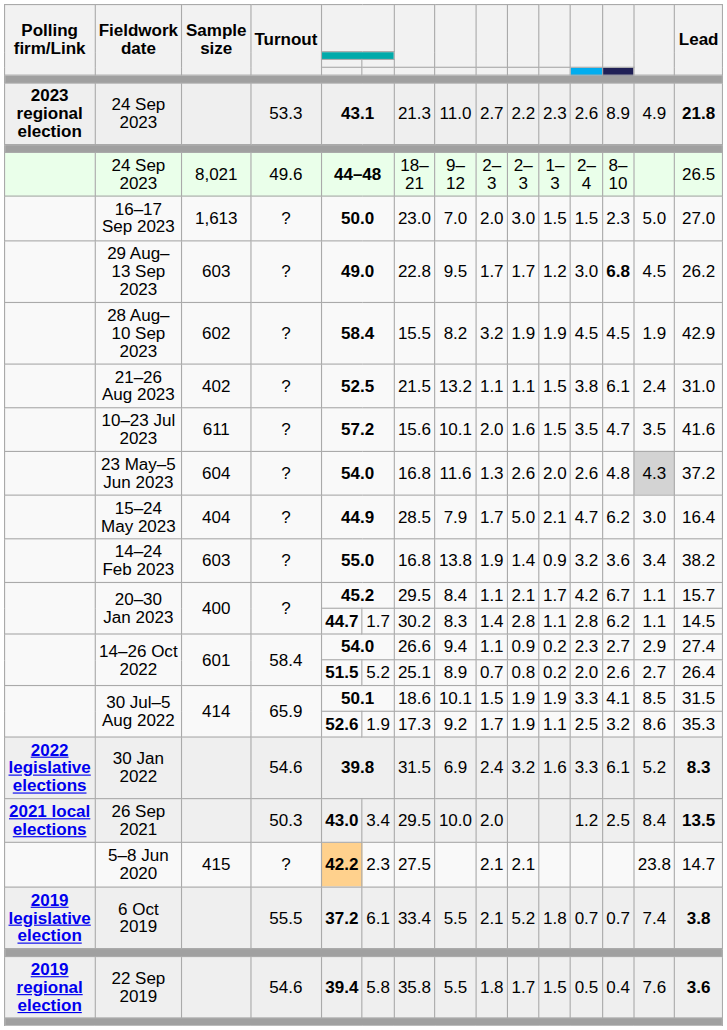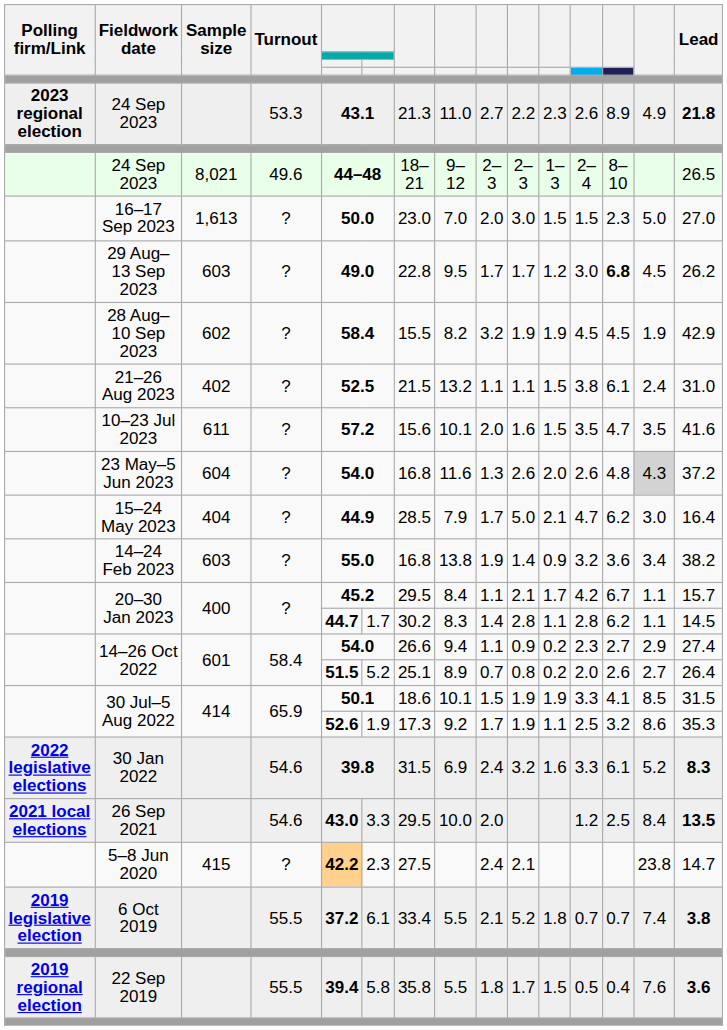(286, 821) 50.3 -> (286, 821) 54.6
(378, 821) 3.4 -> (378, 821) 3.3
(492, 864) 2.1 -> (492, 864) 2.4
(286, 987) 54.6 -> (286, 987) 55.5
